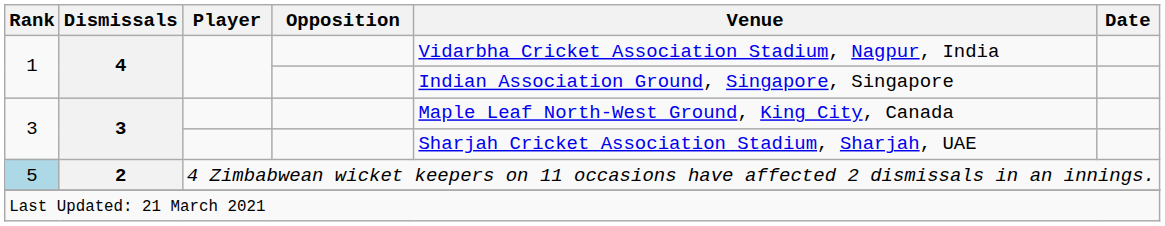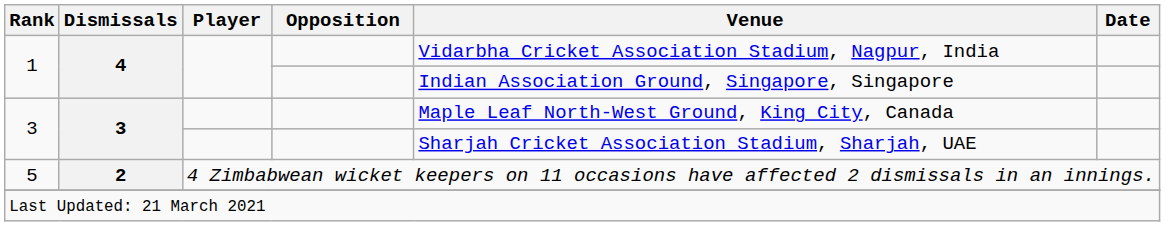(32, 175) lightblue background -> (32, 175) no background
